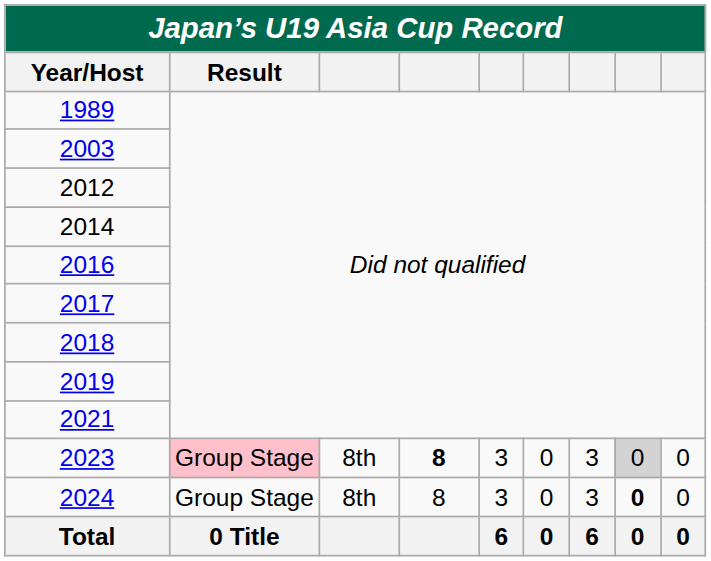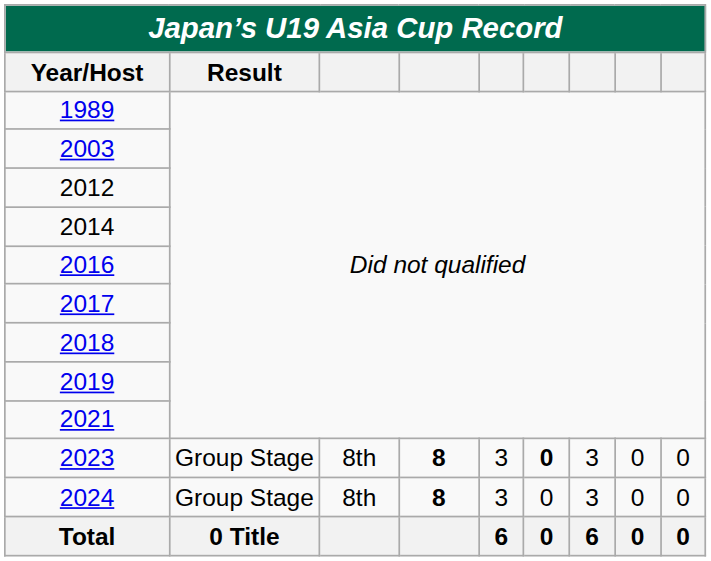(244, 459) pink background -> (244, 459) no background
(547, 459) normal -> (547, 459) bold
(638, 459) lightgrey background -> (638, 459) no background
(439, 497) normal -> (439, 497) bold
(638, 497) bold -> (638, 497) normal
